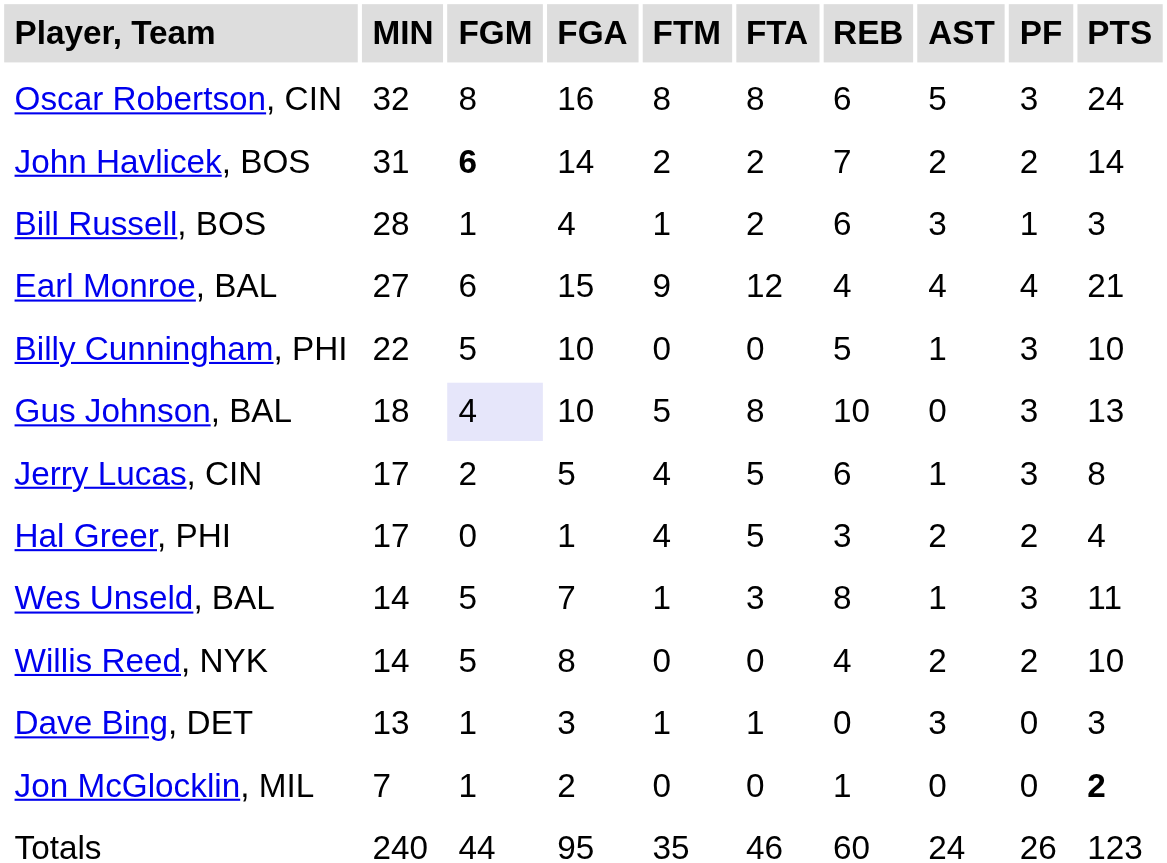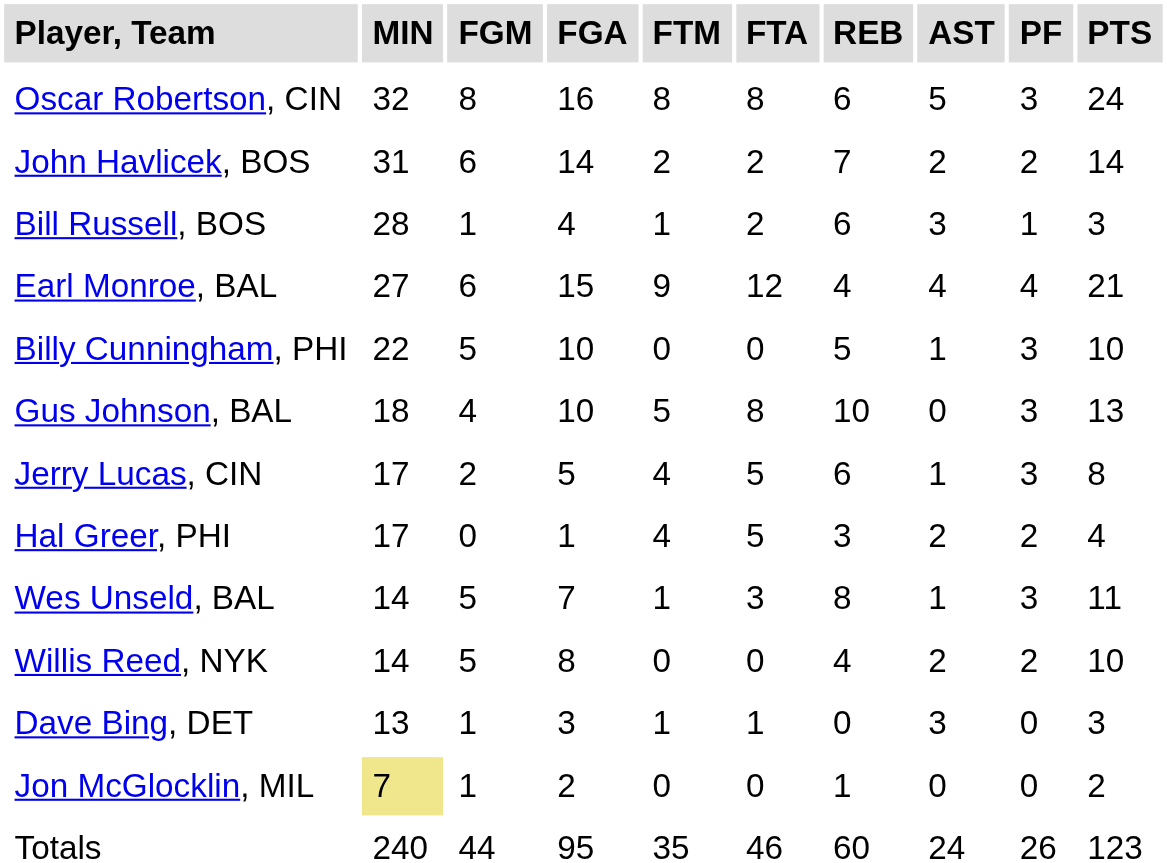(468, 161) bold -> (468, 161) normal
(468, 411) lavender background -> (468, 411) no background
(382, 785) no background -> (382, 785) khaki background
(1097, 785) bold -> (1097, 785) normal
